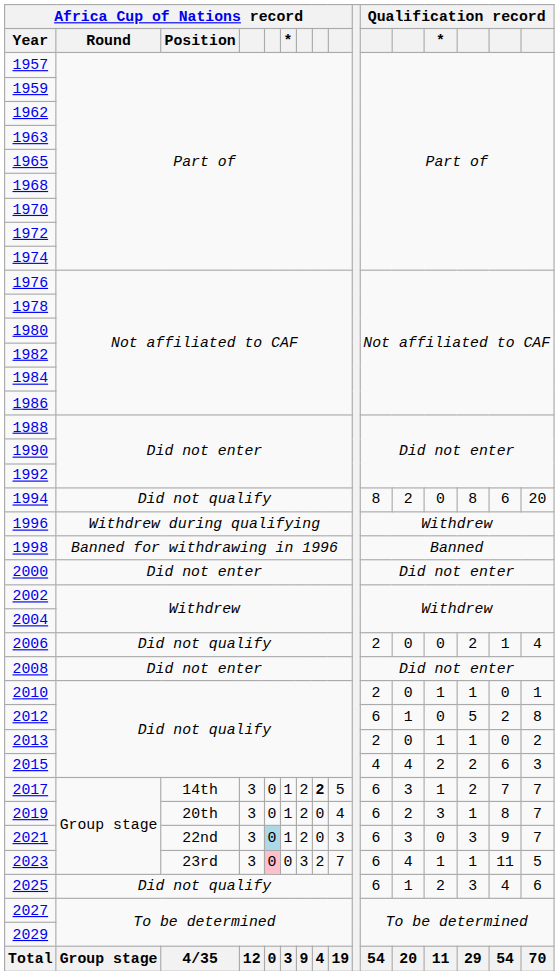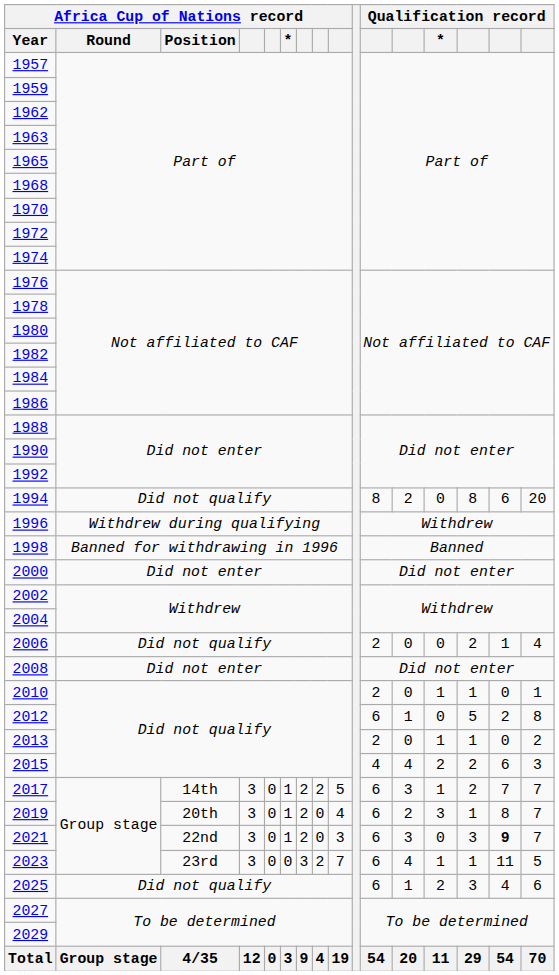(320, 790) bold -> (320, 790) normal
(272, 838) lightblue background -> (272, 838) no background
(505, 838) normal -> (505, 838) bold
(272, 862) pink background -> (272, 862) no background
